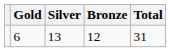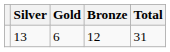columns swapped: (28, 15) <-> (64, 15)
